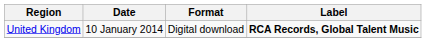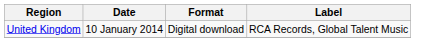(334, 29) bold -> (329, 29) normal
